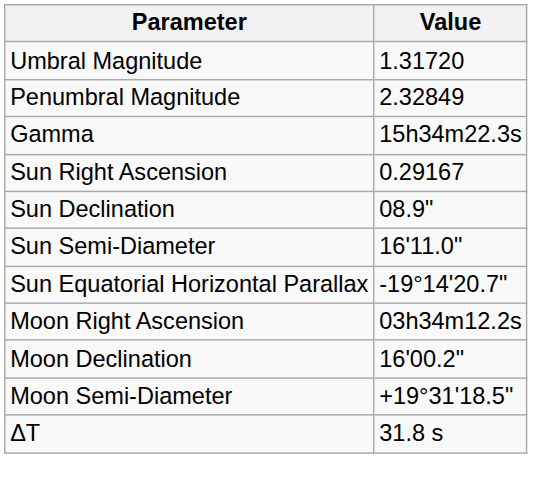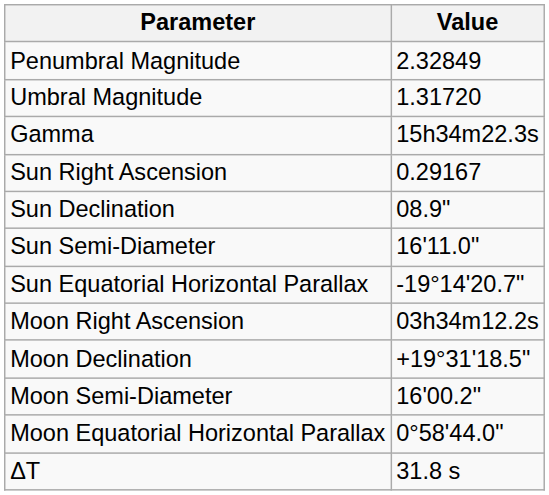rows swapped: (125, 97) <-> (106, 60)
(422, 358) 16'00.2" -> (463, 358) +19°31'18.5"
(446, 396) +19°31'18.5" -> (439, 396) 16'00.2"
+ row: (198, 433)
